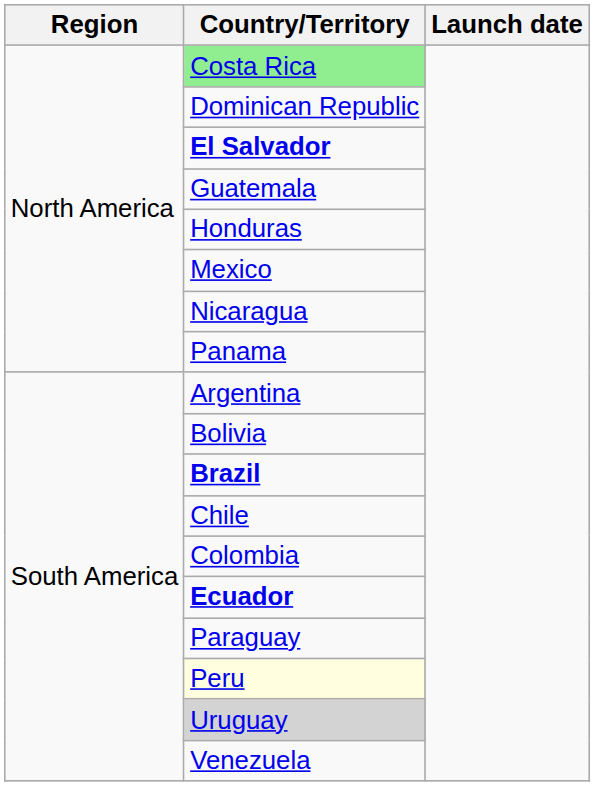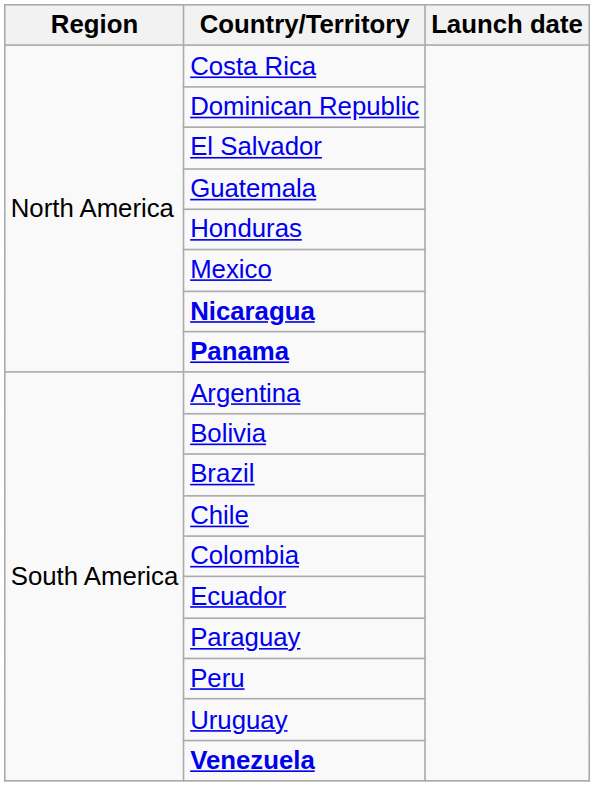(253, 65) lightgreen background -> (253, 65) no background
(260, 147) bold -> (256, 147) normal
(249, 310) normal -> (252, 310) bold
(238, 351) normal -> (240, 351) bold
(225, 474) bold -> (222, 474) normal
(242, 596) bold -> (238, 596) normal
(217, 678) lightyellow background -> (217, 678) no background
(239, 719) lightgrey background -> (239, 719) no background
(250, 760) normal -> (252, 760) bold
